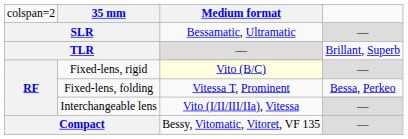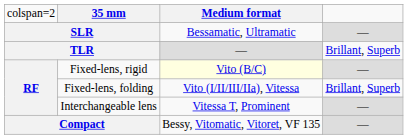(241, 87) Vitessa T, Prominent -> (241, 87) Vito (I/II/III/IIa), Vitessa
(363, 87) Bessa, Perkeo -> (363, 87) Brillant, Superb
(241, 106) Vito (I/II/III/IIa), Vitessa -> (241, 106) Vitessa T, Prominent
